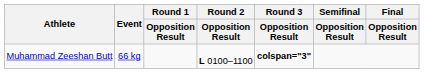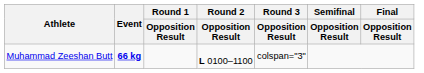(129, 56) normal -> (129, 56) bold
(284, 56) bold -> (281, 56) normal
